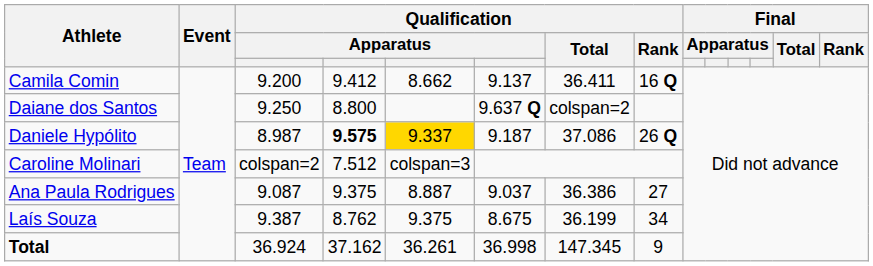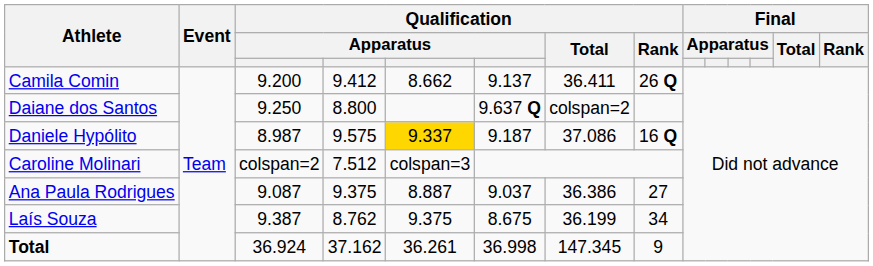(658, 81) 16 Q -> (658, 81) 26 Q
(355, 136) bold -> (355, 136) normal
(658, 136) 26 Q -> (658, 136) 16 Q
